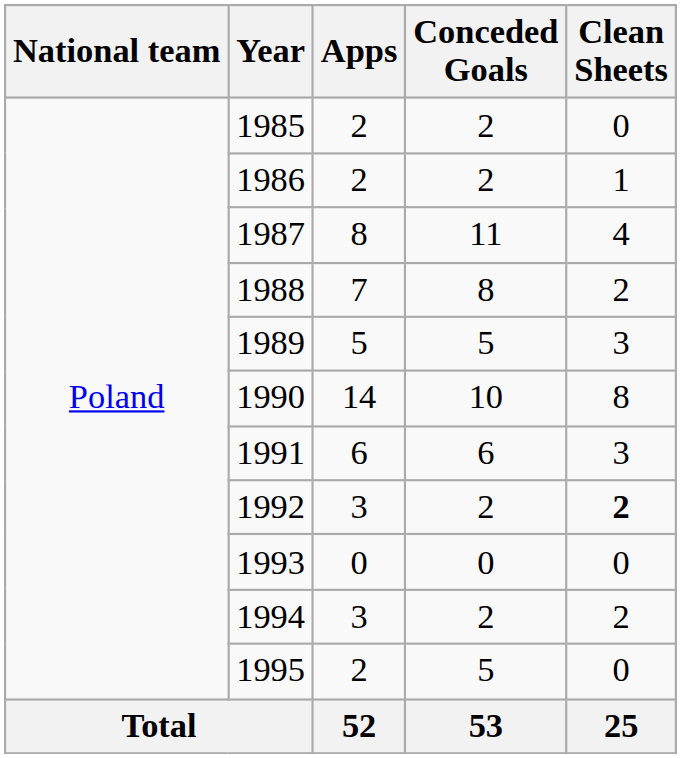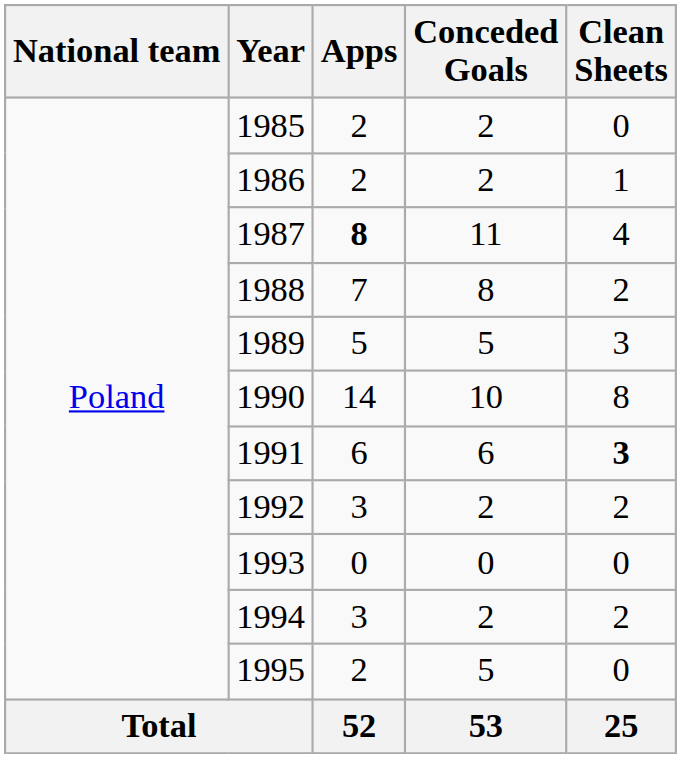(359, 234) normal -> (359, 234) bold
(621, 452) normal -> (621, 452) bold
(621, 506) bold -> (621, 506) normal
